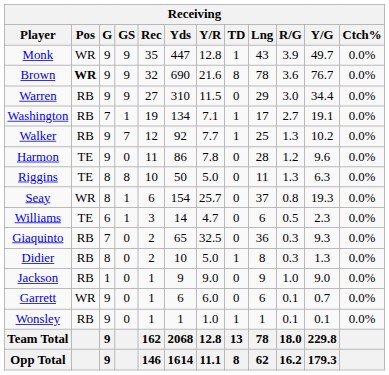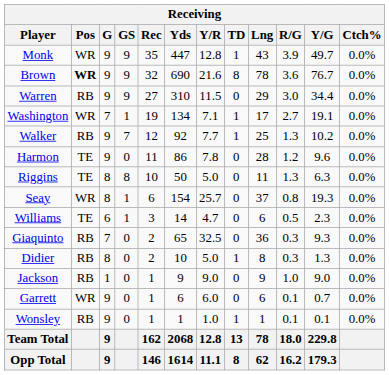(85, 116) RB -> (85, 116) WR
